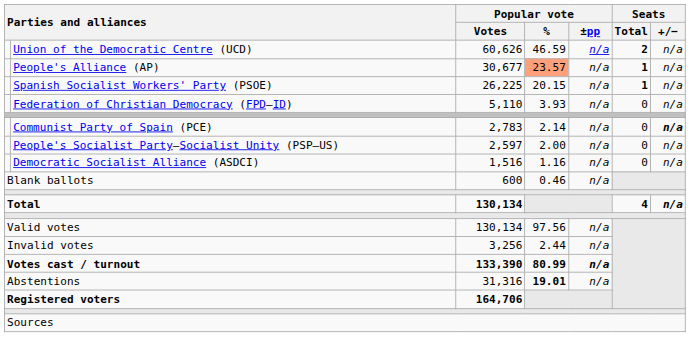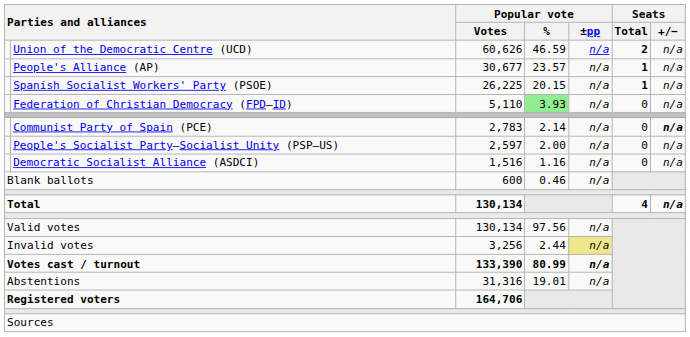(549, 67) lightsalmon background -> (549, 67) no background
(553, 103) no background -> (553, 103) lightgreen background
(599, 245) no background -> (599, 245) khaki background
(549, 281) bold -> (549, 281) normal
